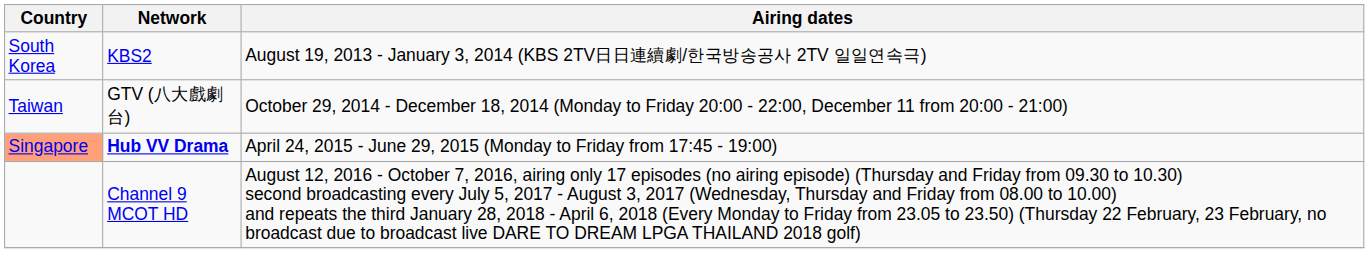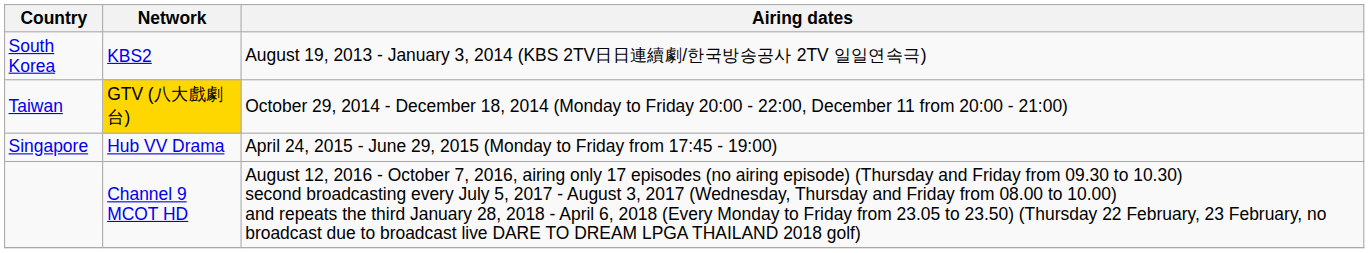(165, 105) no background -> (165, 105) gold background
(48, 147) lightsalmon background -> (48, 147) no background
(168, 147) bold -> (166, 147) normal
